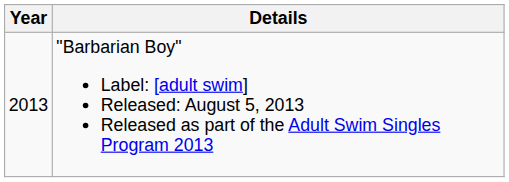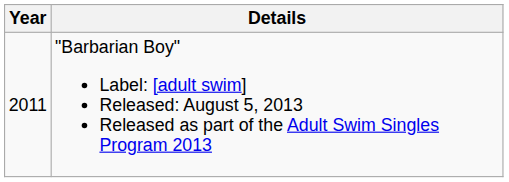(28, 104) 2013 -> (28, 104) 2011
